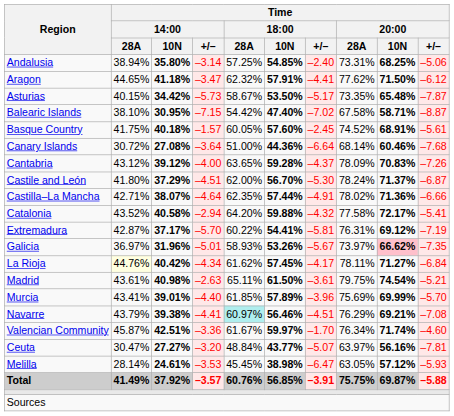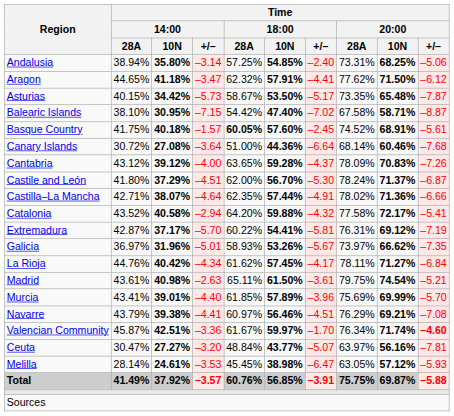(244, 130) normal -> (244, 130) bold
(397, 247) pink background -> (397, 247) no background
(131, 264) lightyellow background -> (131, 264) no background
(244, 314) paleturquoise background -> (244, 314) no background
(433, 331) normal -> (433, 331) bold
